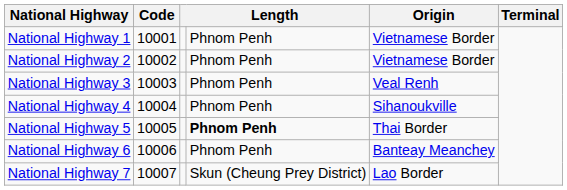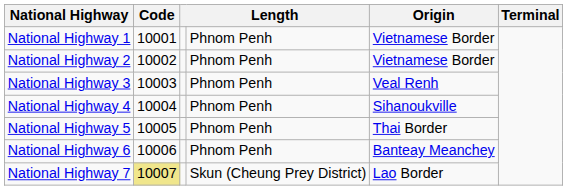(233, 128) bold -> (231, 128) normal
(157, 173) no background -> (157, 173) khaki background
